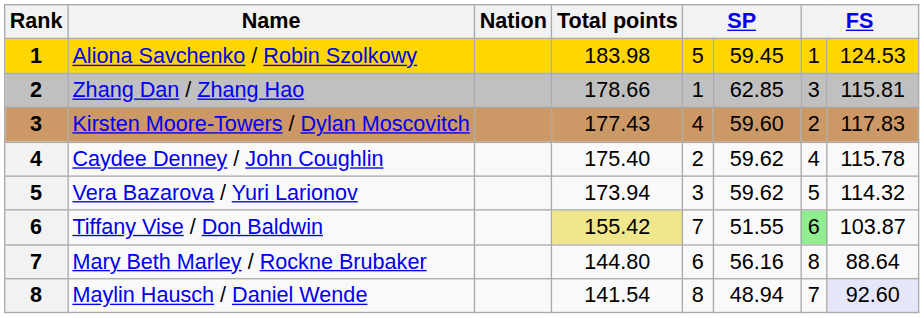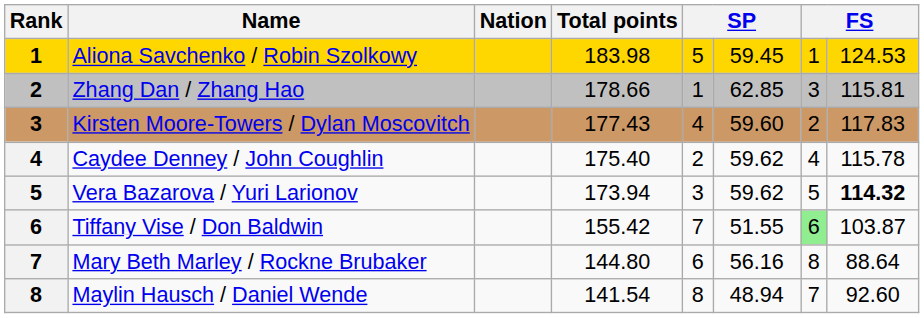(873, 192) normal -> (873, 192) bold
(617, 227) khaki background -> (617, 227) no background
(873, 295) lavender background -> (873, 295) no background
